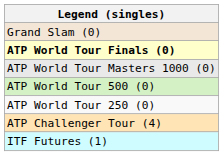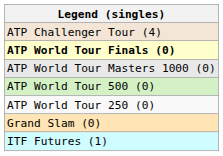(54, 32) Grand Slam (0) -> (84, 32) ATP Challenger Tour (4)
(84, 123) ATP Challenger Tour (4) -> (54, 123) Grand Slam (0)
